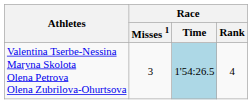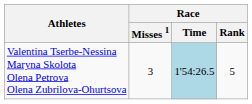(232, 71) 4 -> (232, 71) 5
